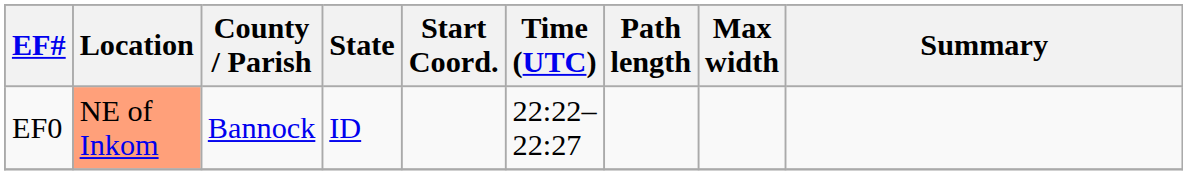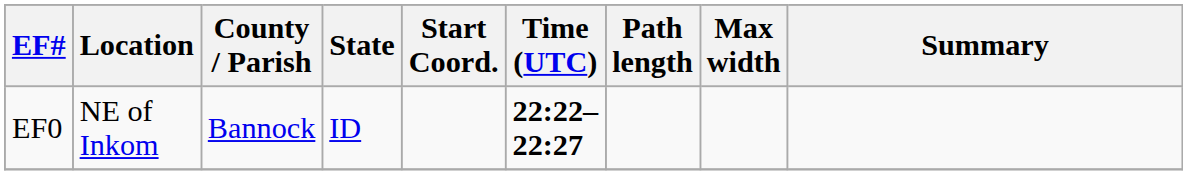(119, 127) lightsalmon background -> (119, 127) no background
(555, 127) normal -> (555, 127) bold
